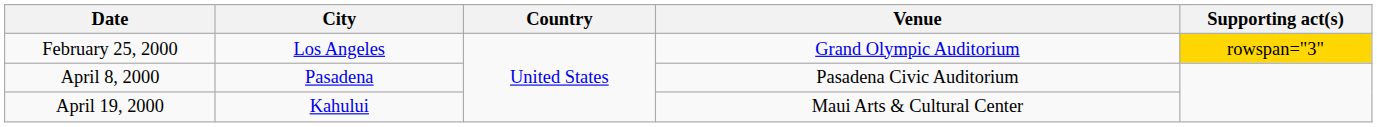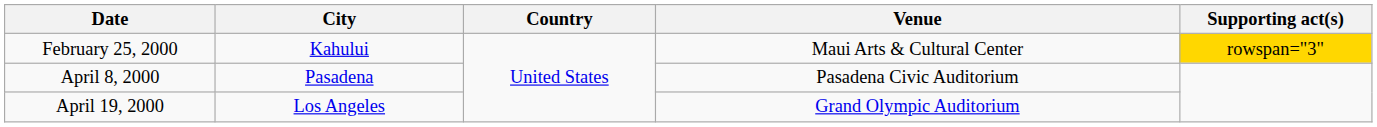(339, 48) Los Angeles -> (339, 48) Kahului
(917, 48) Grand Olympic Auditorium -> (917, 48) Maui Arts & Cultural Center
(339, 106) Kahului -> (339, 106) Los Angeles
(917, 106) Maui Arts & Cultural Center -> (917, 106) Grand Olympic Auditorium
